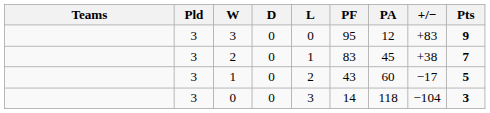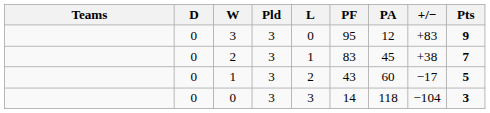columns swapped: (194, 14) <-> (272, 14)
